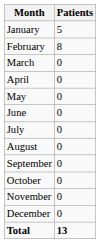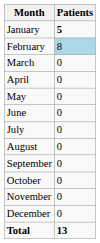(59, 29) normal -> (59, 29) bold
(59, 46) no background -> (59, 46) lightblue background
